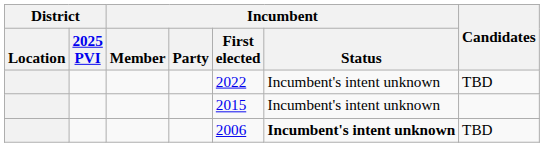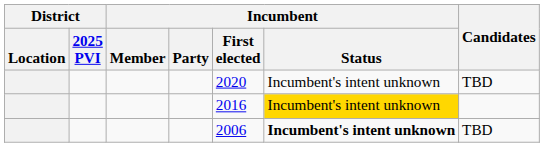(231, 81) 2022 -> (231, 81) 2020
(231, 105) 2015 -> (231, 105) 2016
(354, 105) no background -> (354, 105) gold background
